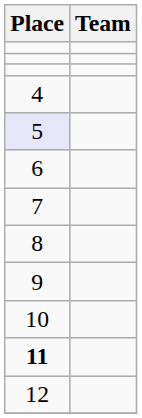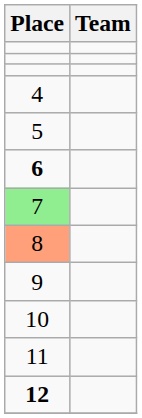(37, 131) lavender background -> (37, 131) no background
(37, 168) normal -> (37, 168) bold
(37, 206) no background -> (37, 206) lightgreen background
(37, 243) no background -> (37, 243) lightsalmon background
(37, 356) bold -> (37, 356) normal
(37, 394) normal -> (37, 394) bold
